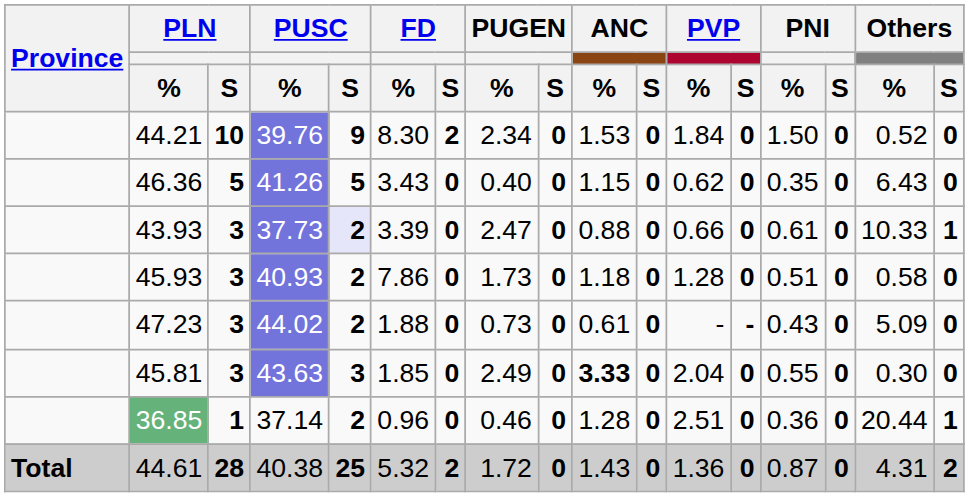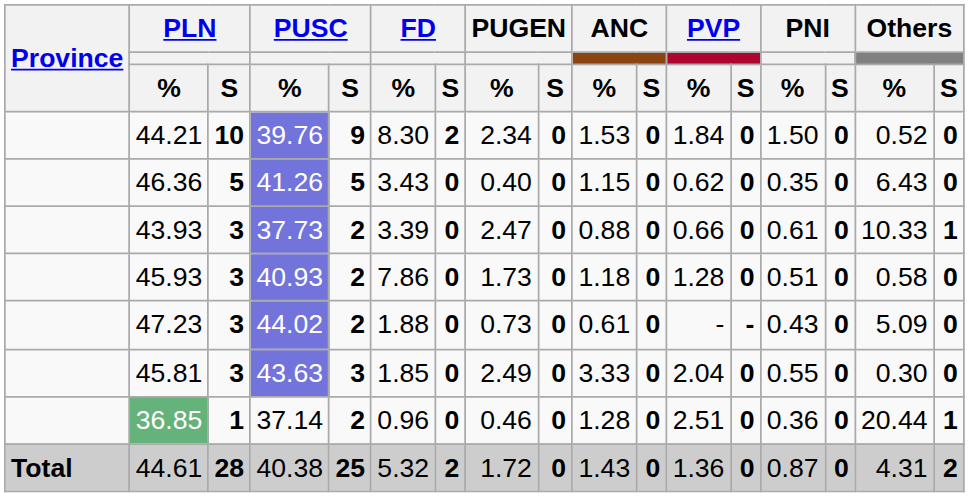(358, 230) lavender background -> (358, 230) no background
(604, 372) bold -> (604, 372) normal
